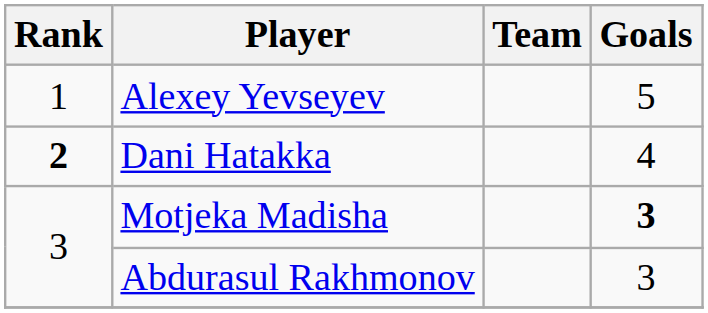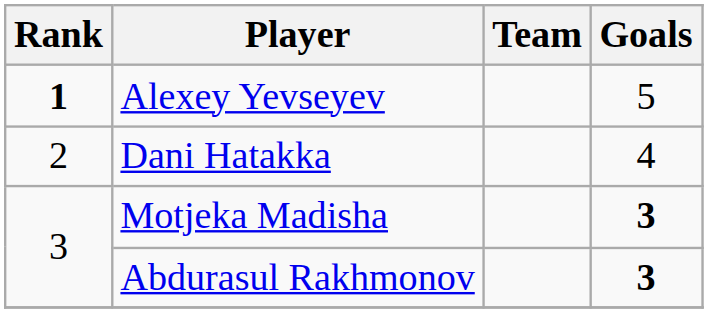(58, 95) normal -> (58, 95) bold
(58, 155) bold -> (58, 155) normal
(646, 276) normal -> (646, 276) bold
